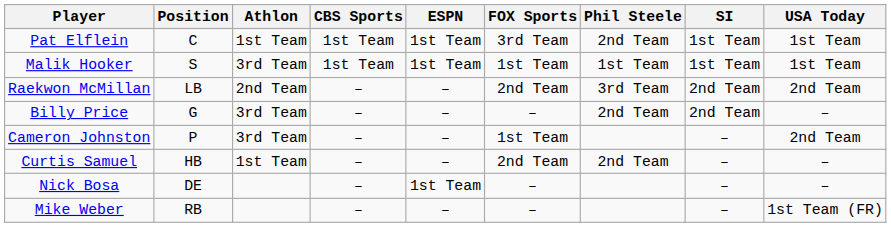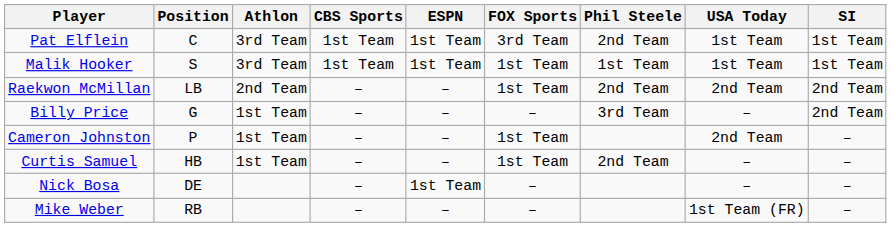columns swapped: (725, 17) <-> (825, 17)
(271, 41) 1st Team -> (271, 41) 3rd Team
(533, 89) 2nd Team -> (533, 89) 1st Team
(633, 89) 3rd Team -> (633, 89) 2nd Team
(271, 113) 3rd Team -> (271, 113) 1st Team
(633, 113) 2nd Team -> (633, 113) 3rd Team
(271, 137) 3rd Team -> (271, 137) 1st Team
(533, 162) 2nd Team -> (533, 162) 1st Team
